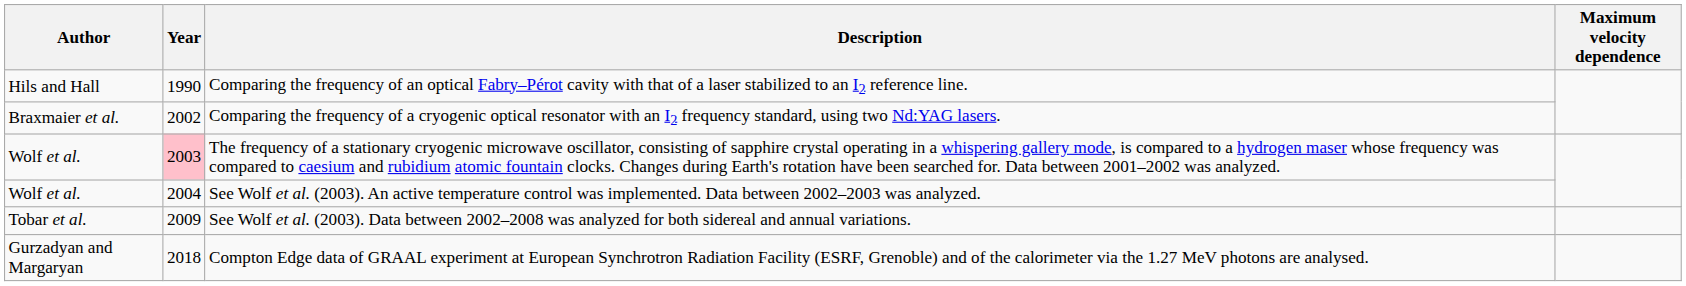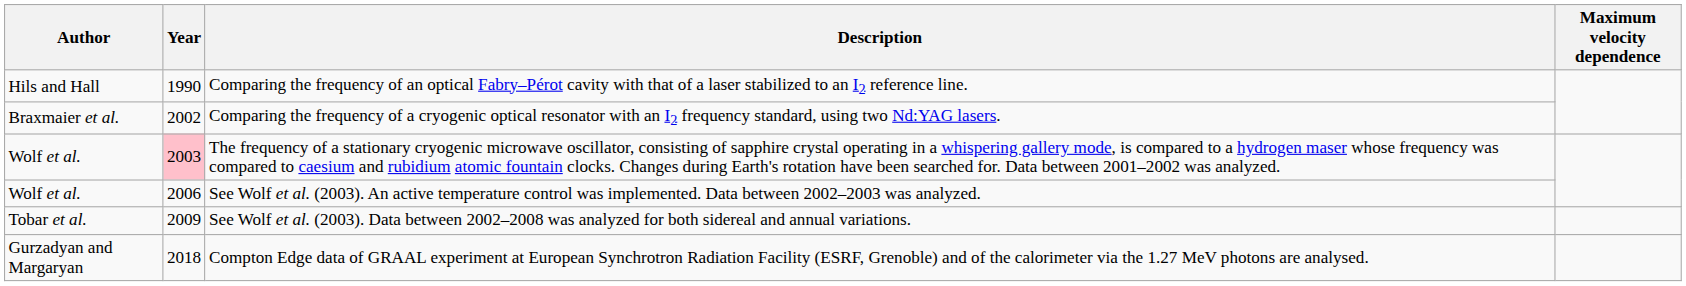(184, 193) 2004 -> (184, 193) 2006
